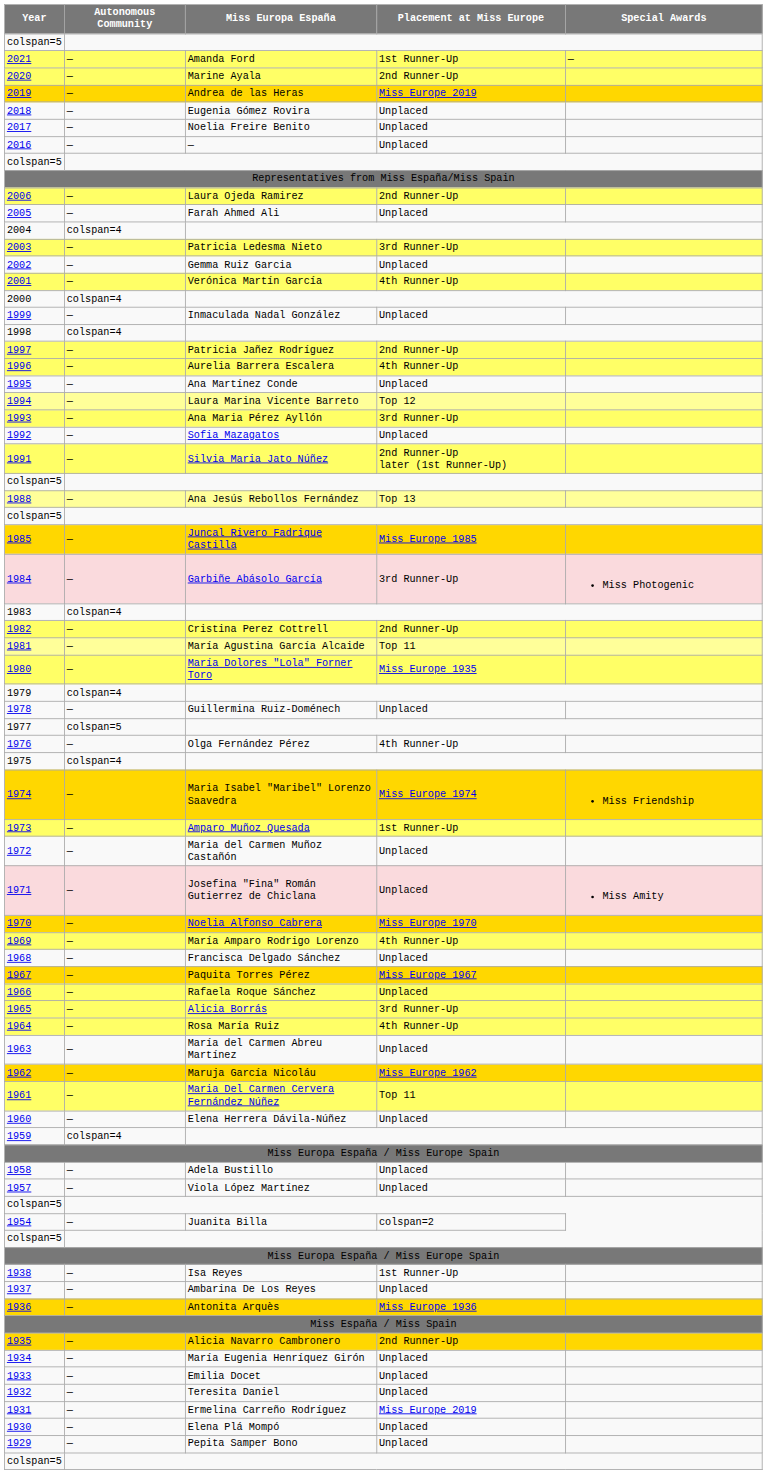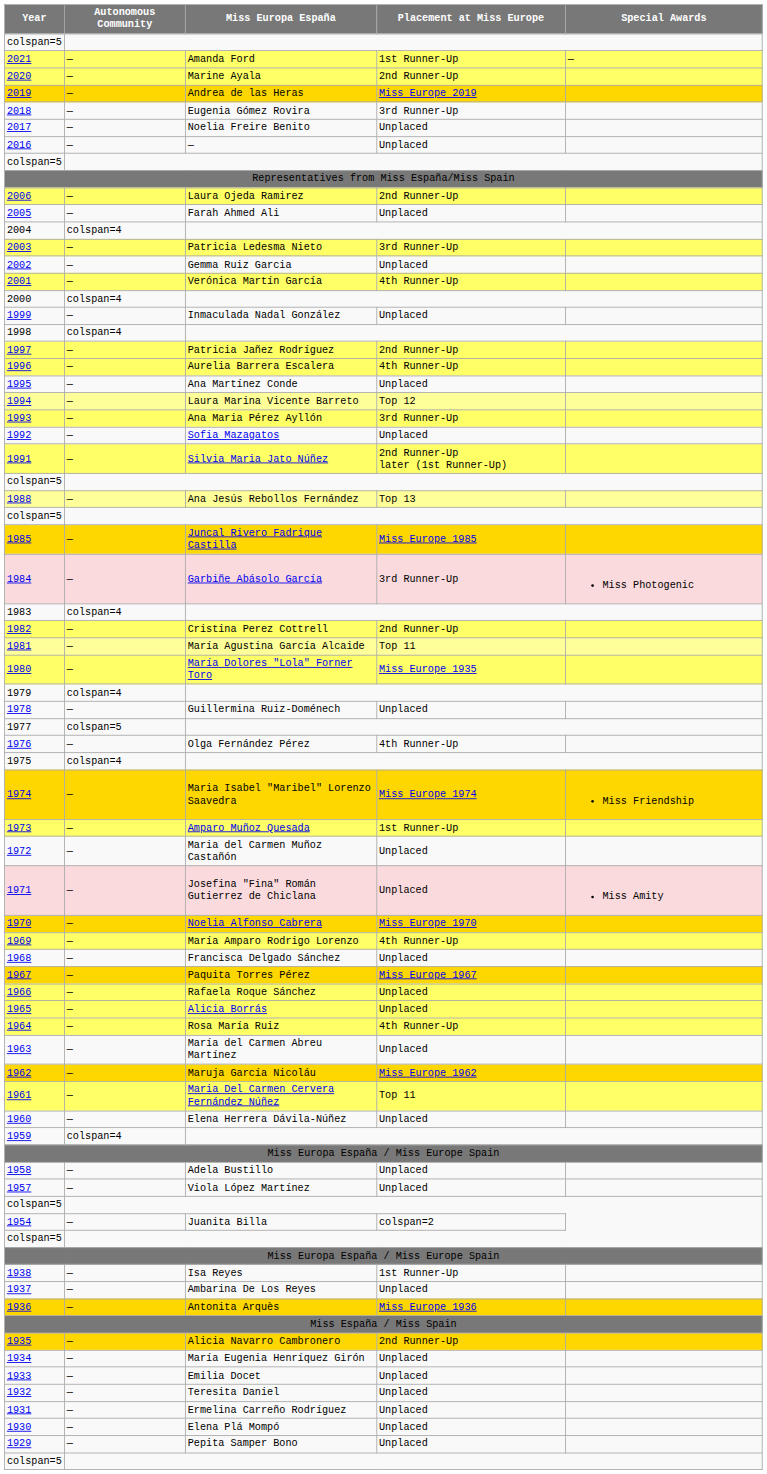(403, 110) Unplaced -> (419, 110) 3rd Runner-Up
(419, 1009) 3rd Runner-Up -> (403, 1009) Unplaced
(428, 1410) Miss Europe 2019 -> (403, 1410) Unplaced
